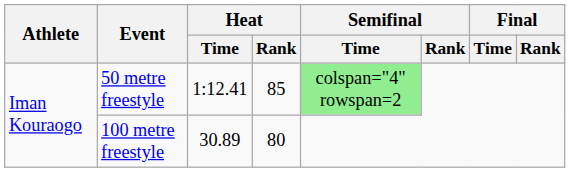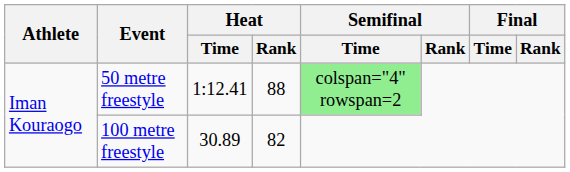(276, 89) 85 -> (276, 89) 88
(276, 141) 80 -> (276, 141) 82
